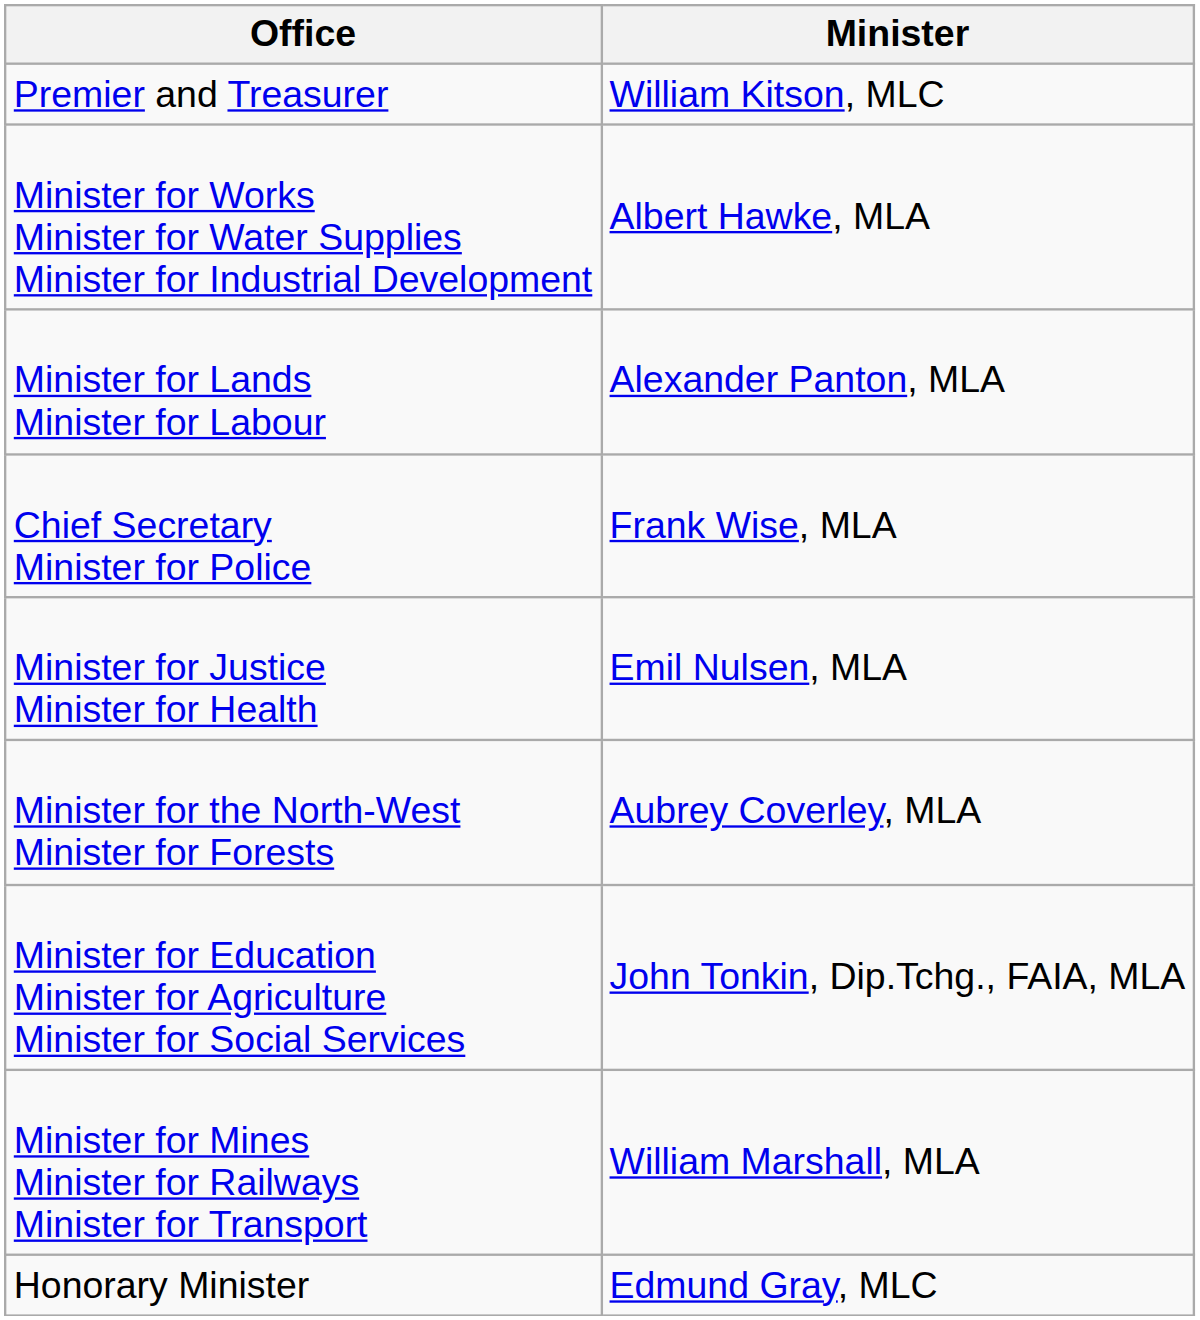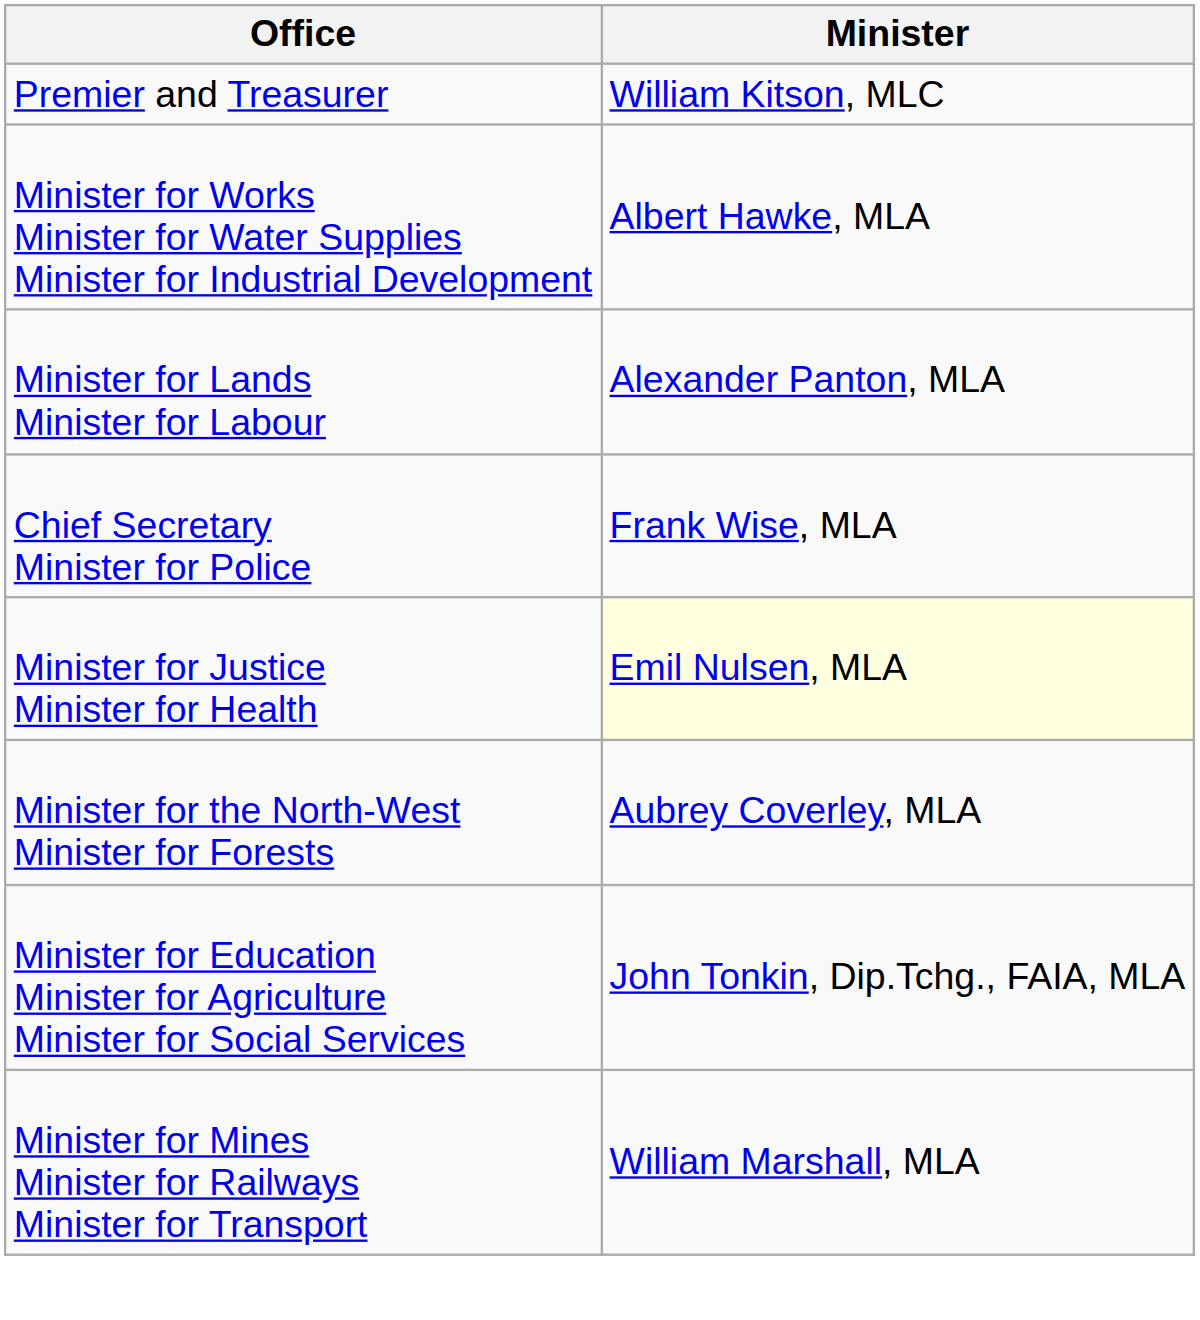(758, 668) no background -> (758, 668) lightyellow background
- row: (162, 1284)
